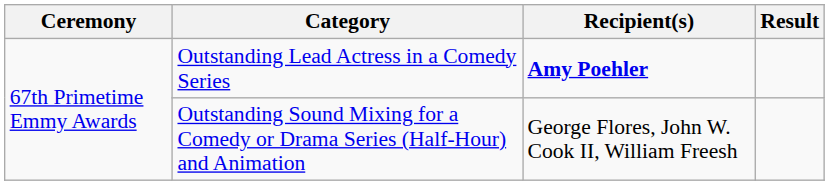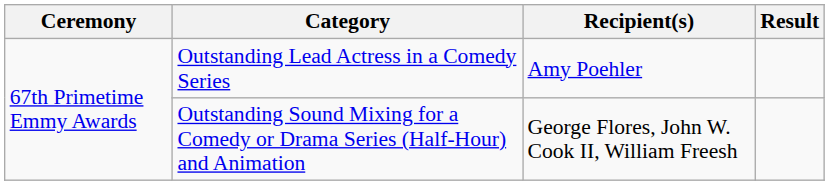(588, 68) bold -> (585, 68) normal
